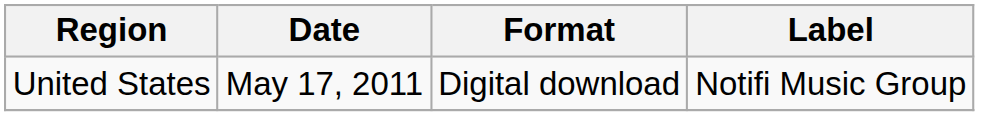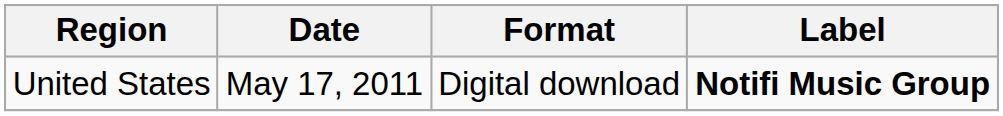(831, 82) normal -> (843, 82) bold
